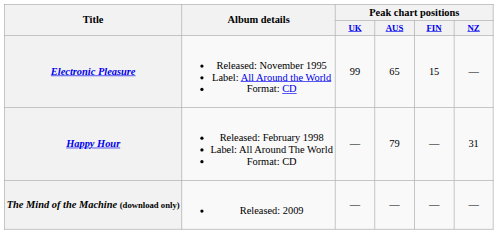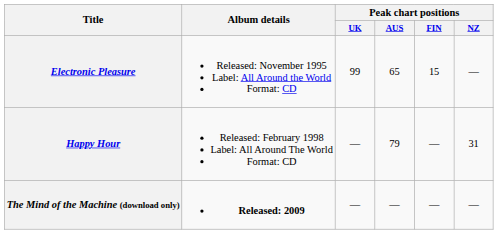(259, 211) normal -> (259, 211) bold
